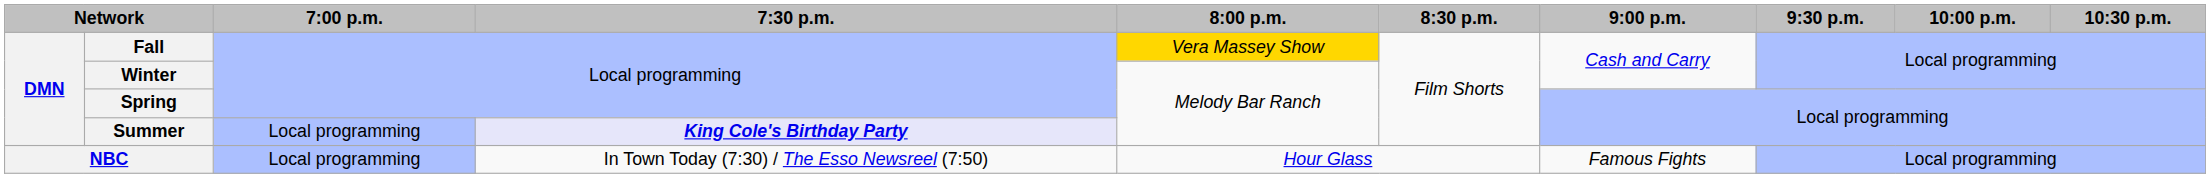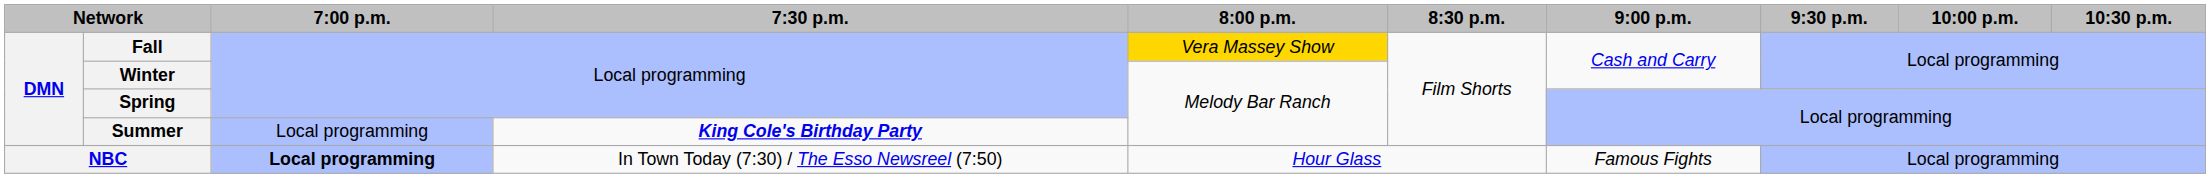(796, 131) lavender background -> (810, 131) no background
(344, 159) normal -> (352, 159) bold
